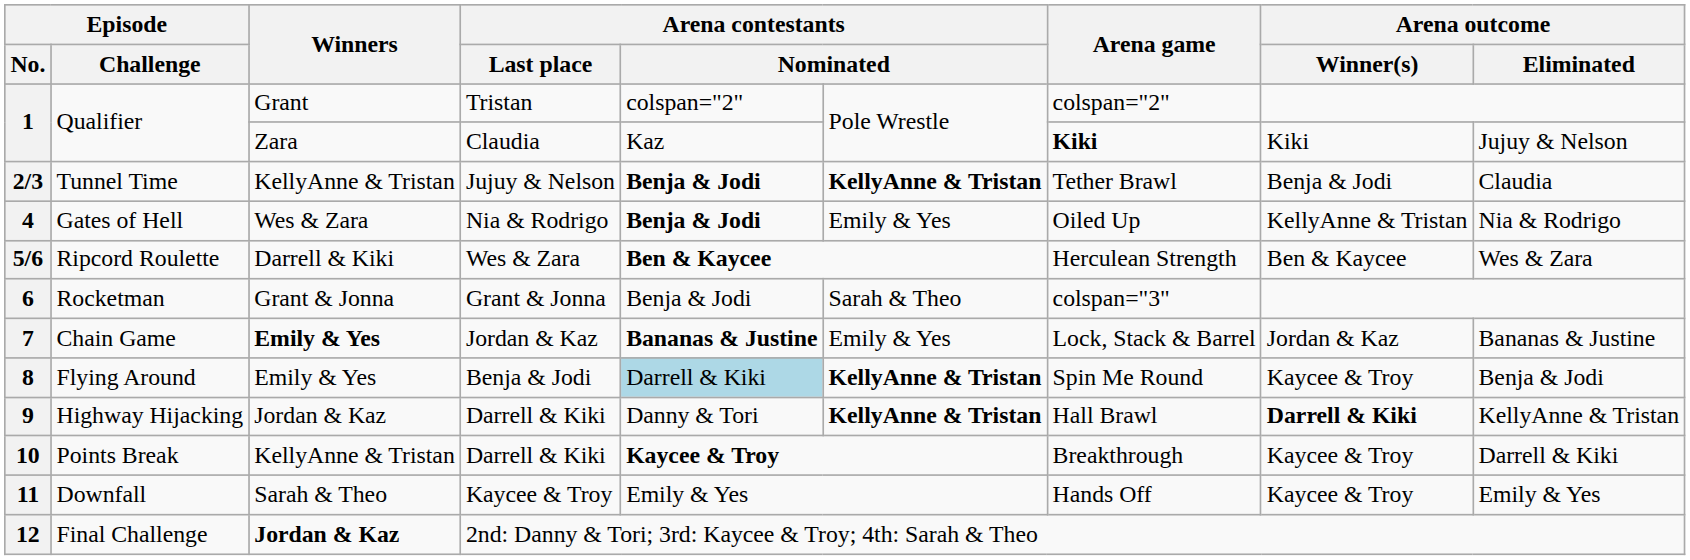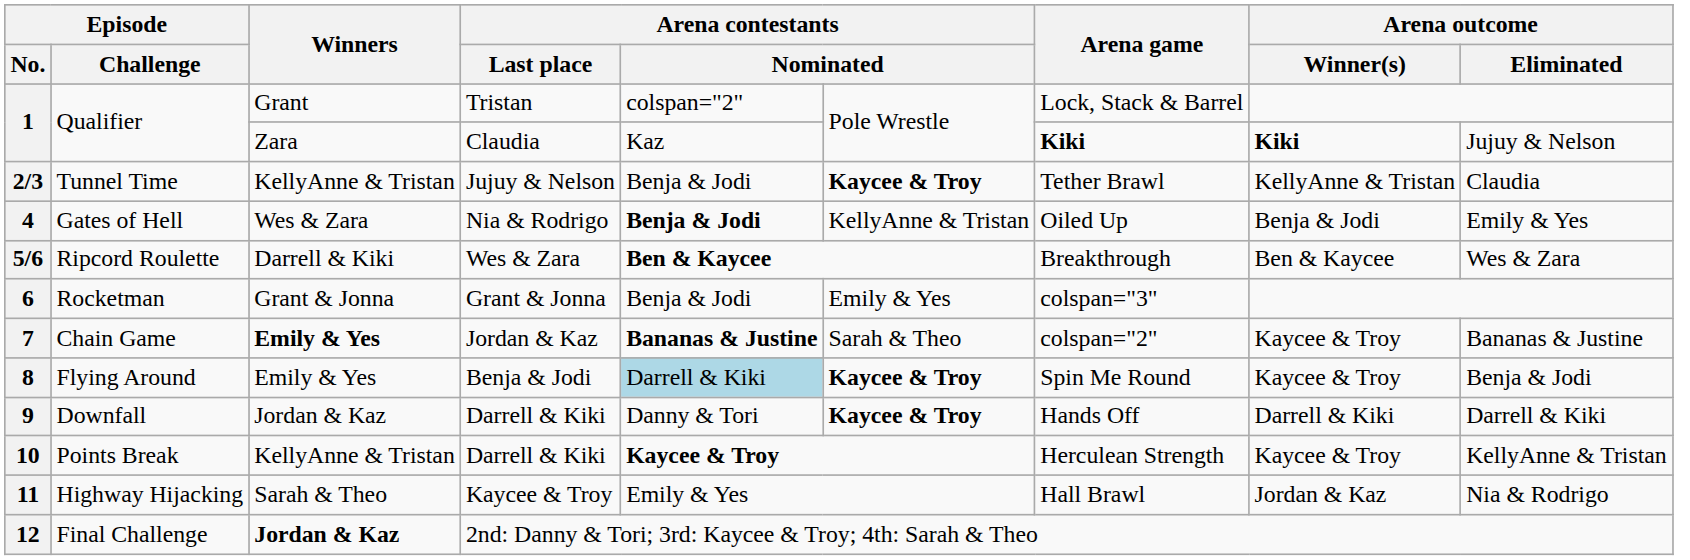(1111, 102) colspan="2" -> (1142, 102) Lock, Stack & Barrel
(1288, 142) normal -> (1277, 142) bold
(693, 181) bold -> (689, 181) normal
(935, 181) KellyAnne & Tristan -> (905, 181) Kaycee & Troy
(1330, 181) Benja & Jodi -> (1355, 181) KellyAnne & Tristan
(890, 220) Emily & Yes -> (929, 220) KellyAnne & Tristan
(1367, 220) KellyAnne & Tristan -> (1317, 220) Benja & Jodi
(1550, 220) Nia & Rodrigo -> (1527, 220) Emily & Yes
(1145, 259) Herculean Strength -> (1106, 259) Breakthrough
(895, 298) Sarah & Theo -> (890, 298) Emily & Yes
(890, 337) Emily & Yes -> (895, 337) Sarah & Theo
(1154, 337) Lock, Stack & Barrel -> (1099, 337) colspan="2"
(1333, 337) Jordan & Kaz -> (1328, 337) Kaycee & Troy
(935, 377) KellyAnne & Tristan -> (905, 377) Kaycee & Troy
(150, 416) Highway Hijacking -> (101, 416) Downfall
(935, 416) KellyAnne & Tristan -> (905, 416) Kaycee & Troy
(1105, 416) Hall Brawl -> (1090, 416) Hands Off
(1342, 416) bold -> (1324, 416) normal
(1579, 416) KellyAnne & Tristan -> (1536, 416) Darrell & Kiki
(1118, 455) Breakthrough -> (1132, 455) Herculean Strength
(1548, 455) Darrell & Kiki -> (1566, 455) KellyAnne & Tristan
(101, 494) Downfall -> (150, 494) Highway Hijacking
(1102, 494) Hands Off -> (1093, 494) Hall Brawl
(1340, 494) Kaycee & Troy -> (1320, 494) Jordan & Kaz
(1540, 494) Emily & Yes -> (1537, 494) Nia & Rodrigo
